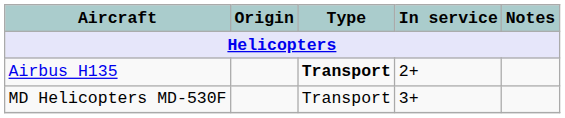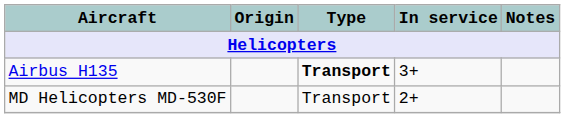(409, 72) 2+ -> (409, 72) 3+
(409, 99) 3+ -> (409, 99) 2+
